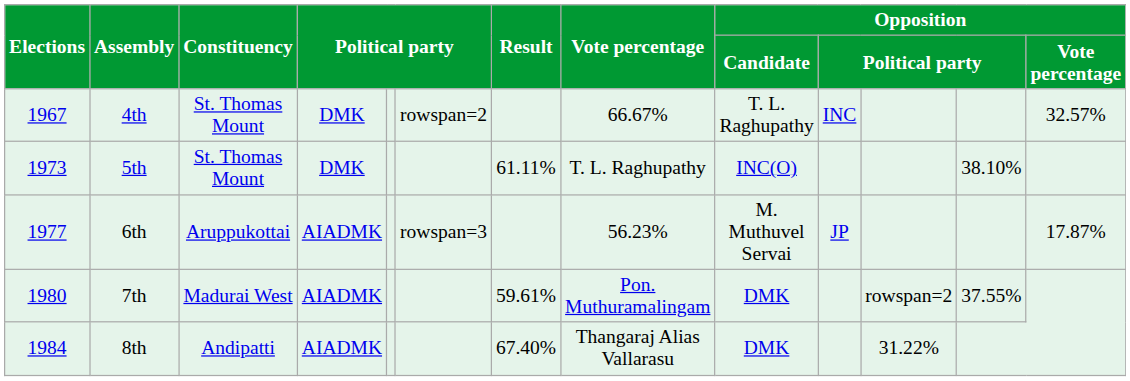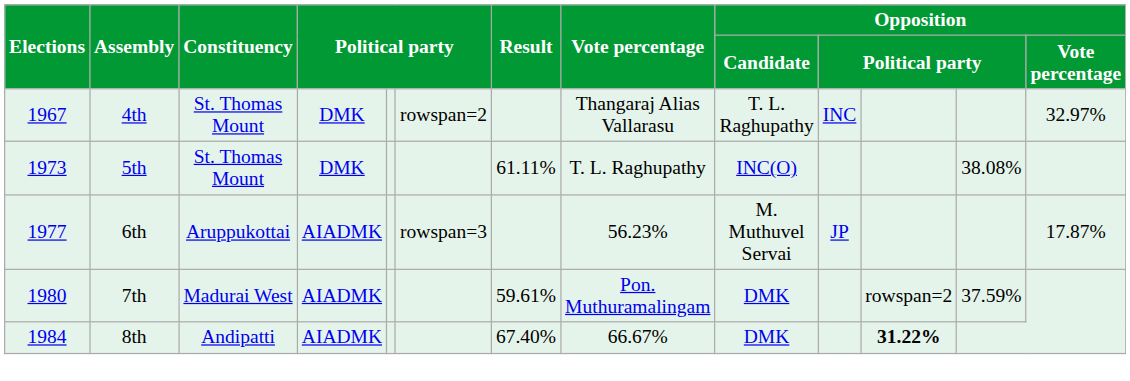(638, 114) 66.67% -> (638, 114) Thangaraj Alias Vallarasu
(1076, 114) 32.57% -> (1076, 114) 32.97%
(991, 167) 38.10% -> (991, 167) 38.08%
(991, 295) 37.55% -> (991, 295) 37.59%
(638, 348) Thangaraj Alias Vallarasu -> (638, 337) 66.67%
(909, 348) normal -> (909, 337) bold
